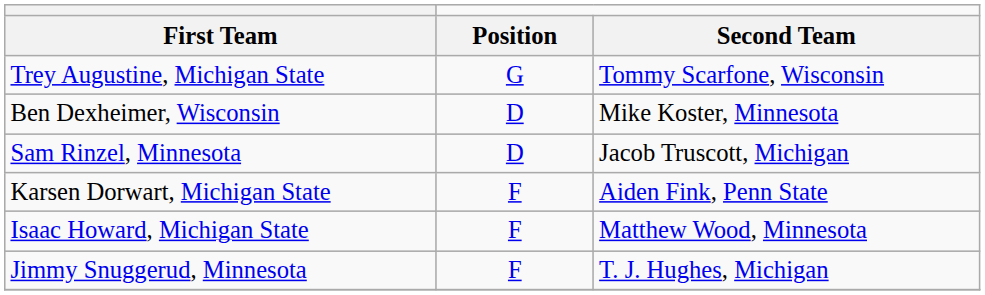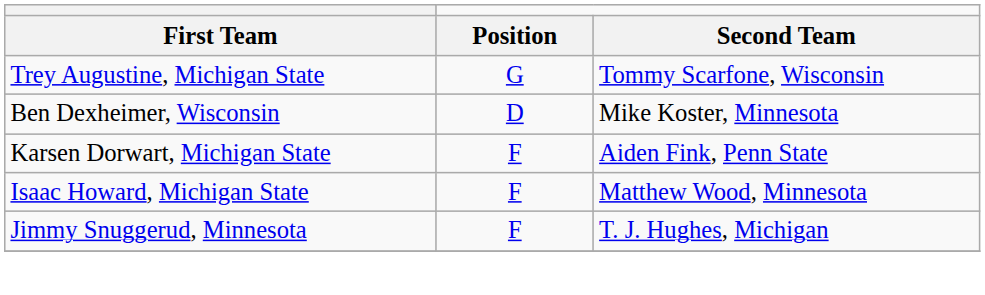- row: (126, 152)
